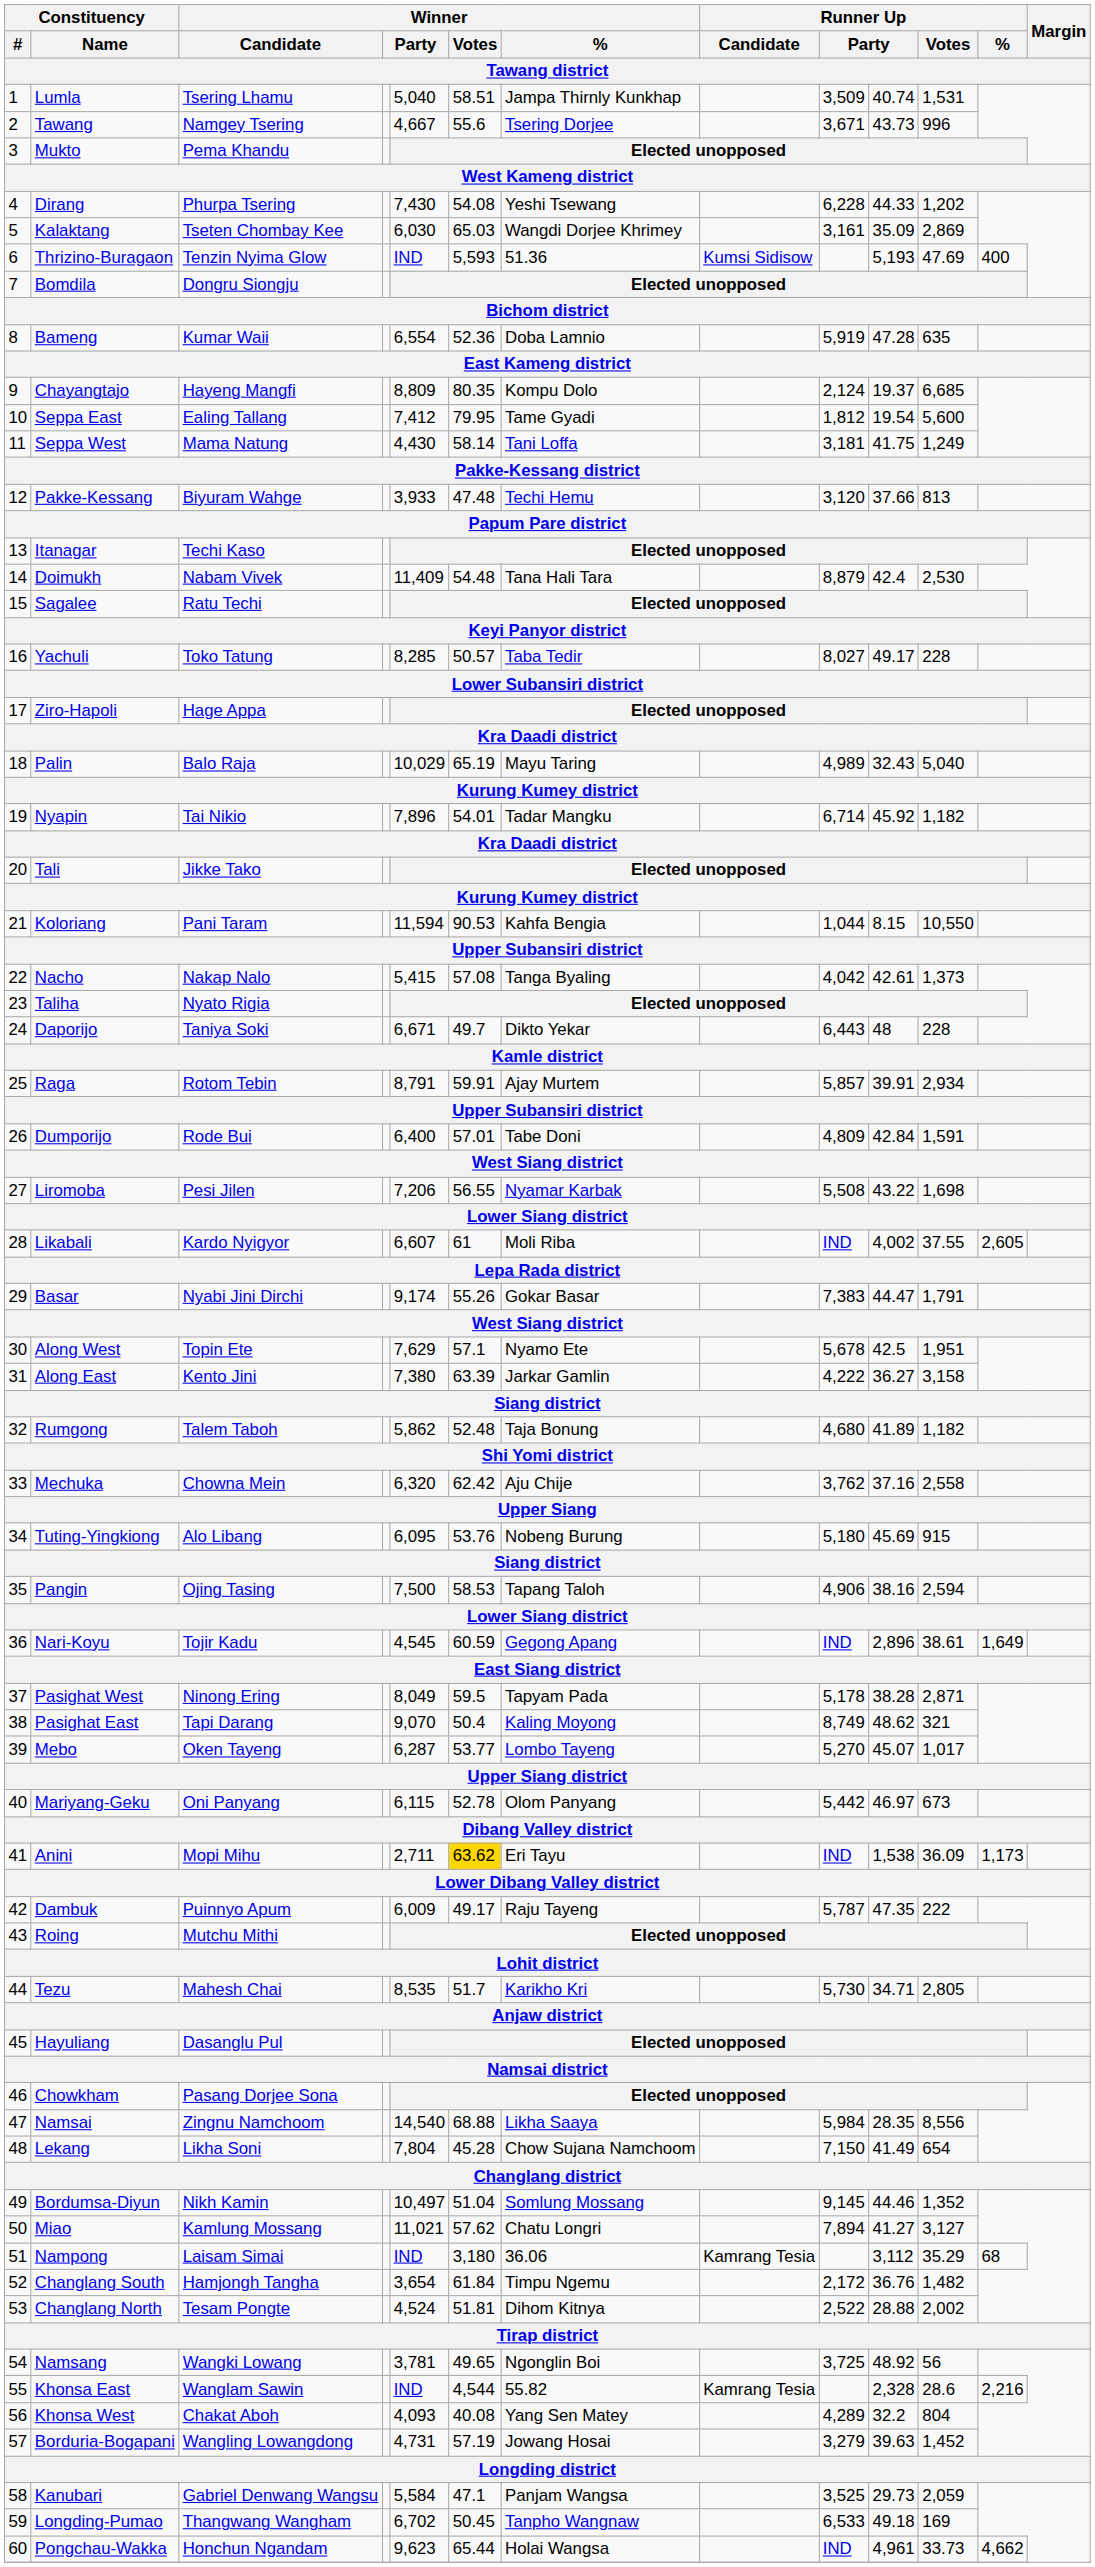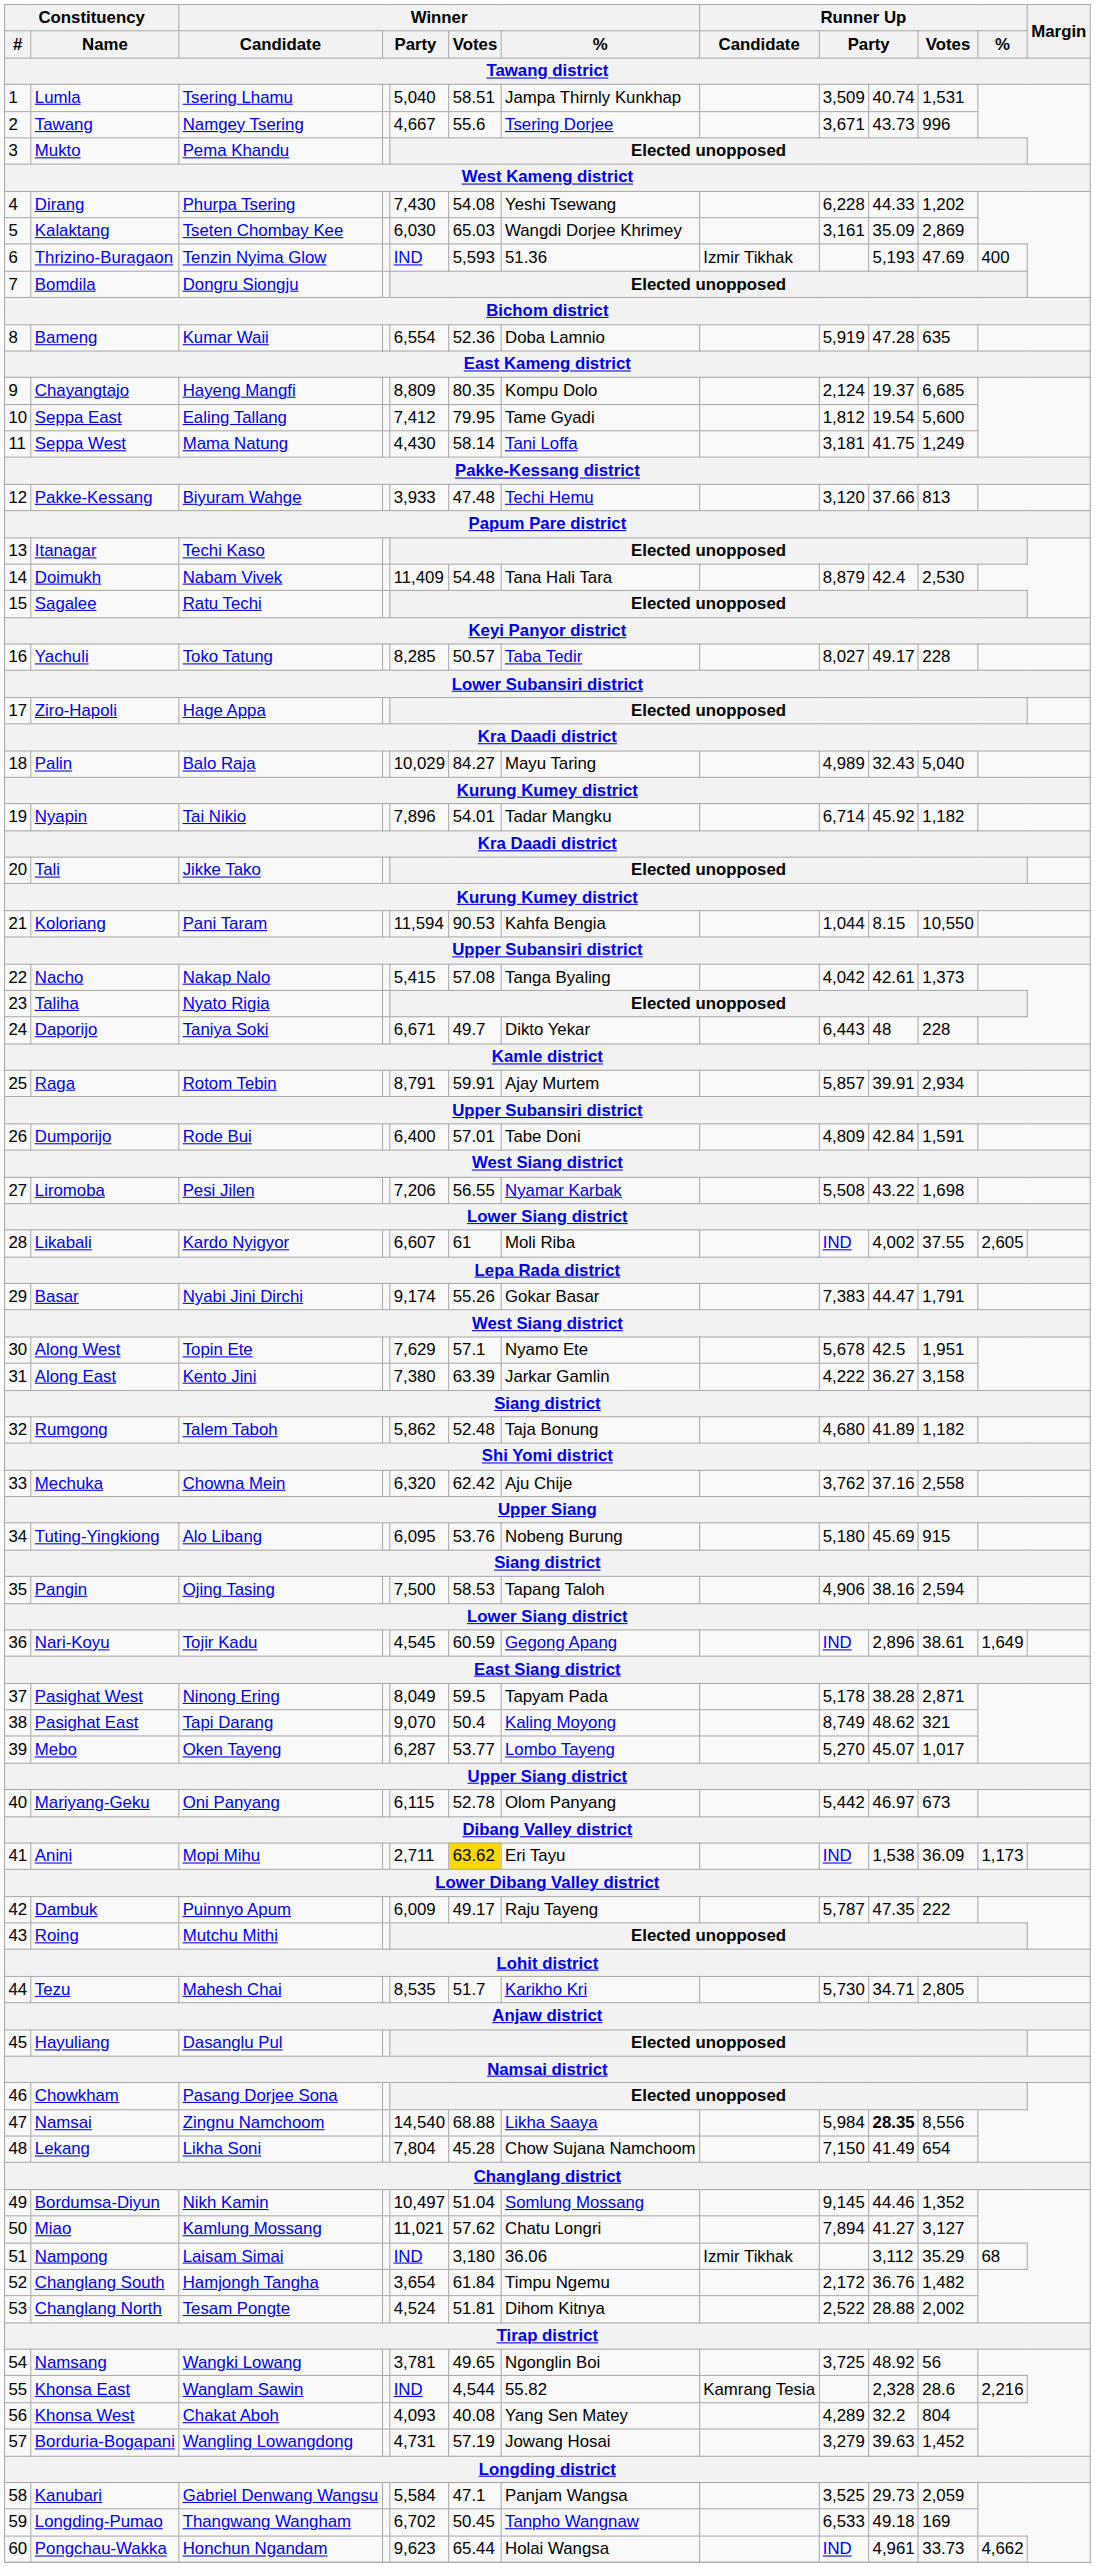(758, 257) Kumsi Sidisow -> (748, 257) Izmir Tikhak
(474, 763) 65.19 -> (474, 763) 84.27
(894, 2122) normal -> (894, 2122) bold
(759, 2255) Kamrang Tesia -> (748, 2255) Izmir Tikhak
